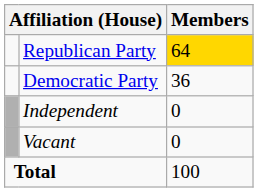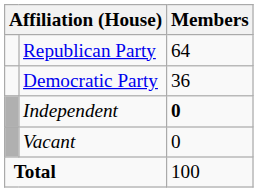(181, 50) gold background -> (181, 50) no background
(176, 111) normal -> (176, 111) bold
